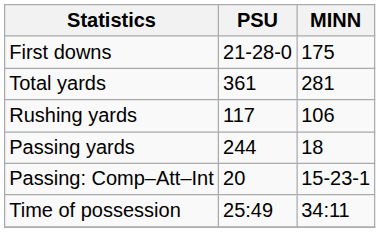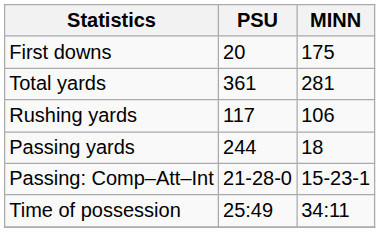(257, 52) 21-28-0 -> (234, 52) 20
(234, 178) 20 -> (257, 178) 21-28-0
